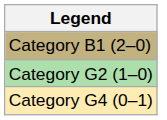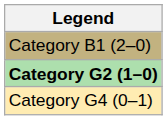(81, 73) normal -> (83, 73) bold
